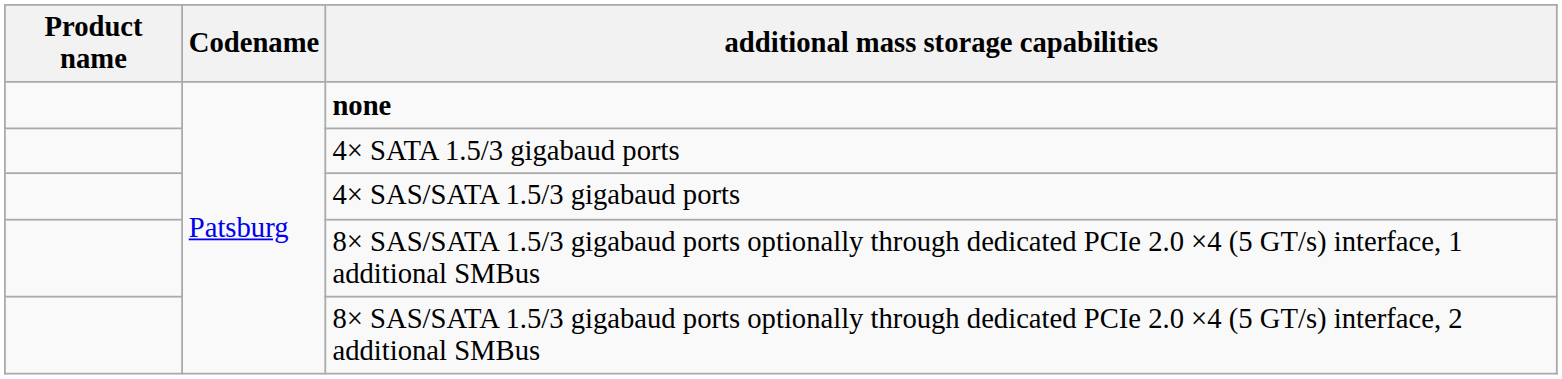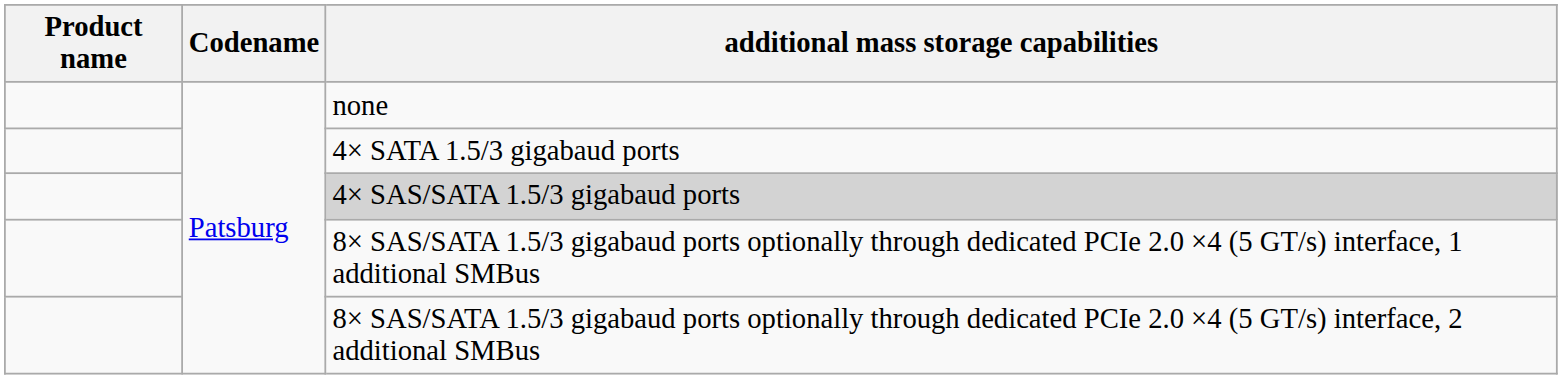(362, 104) bold -> (360, 104) normal
(536, 195) no background -> (536, 195) lightgrey background
